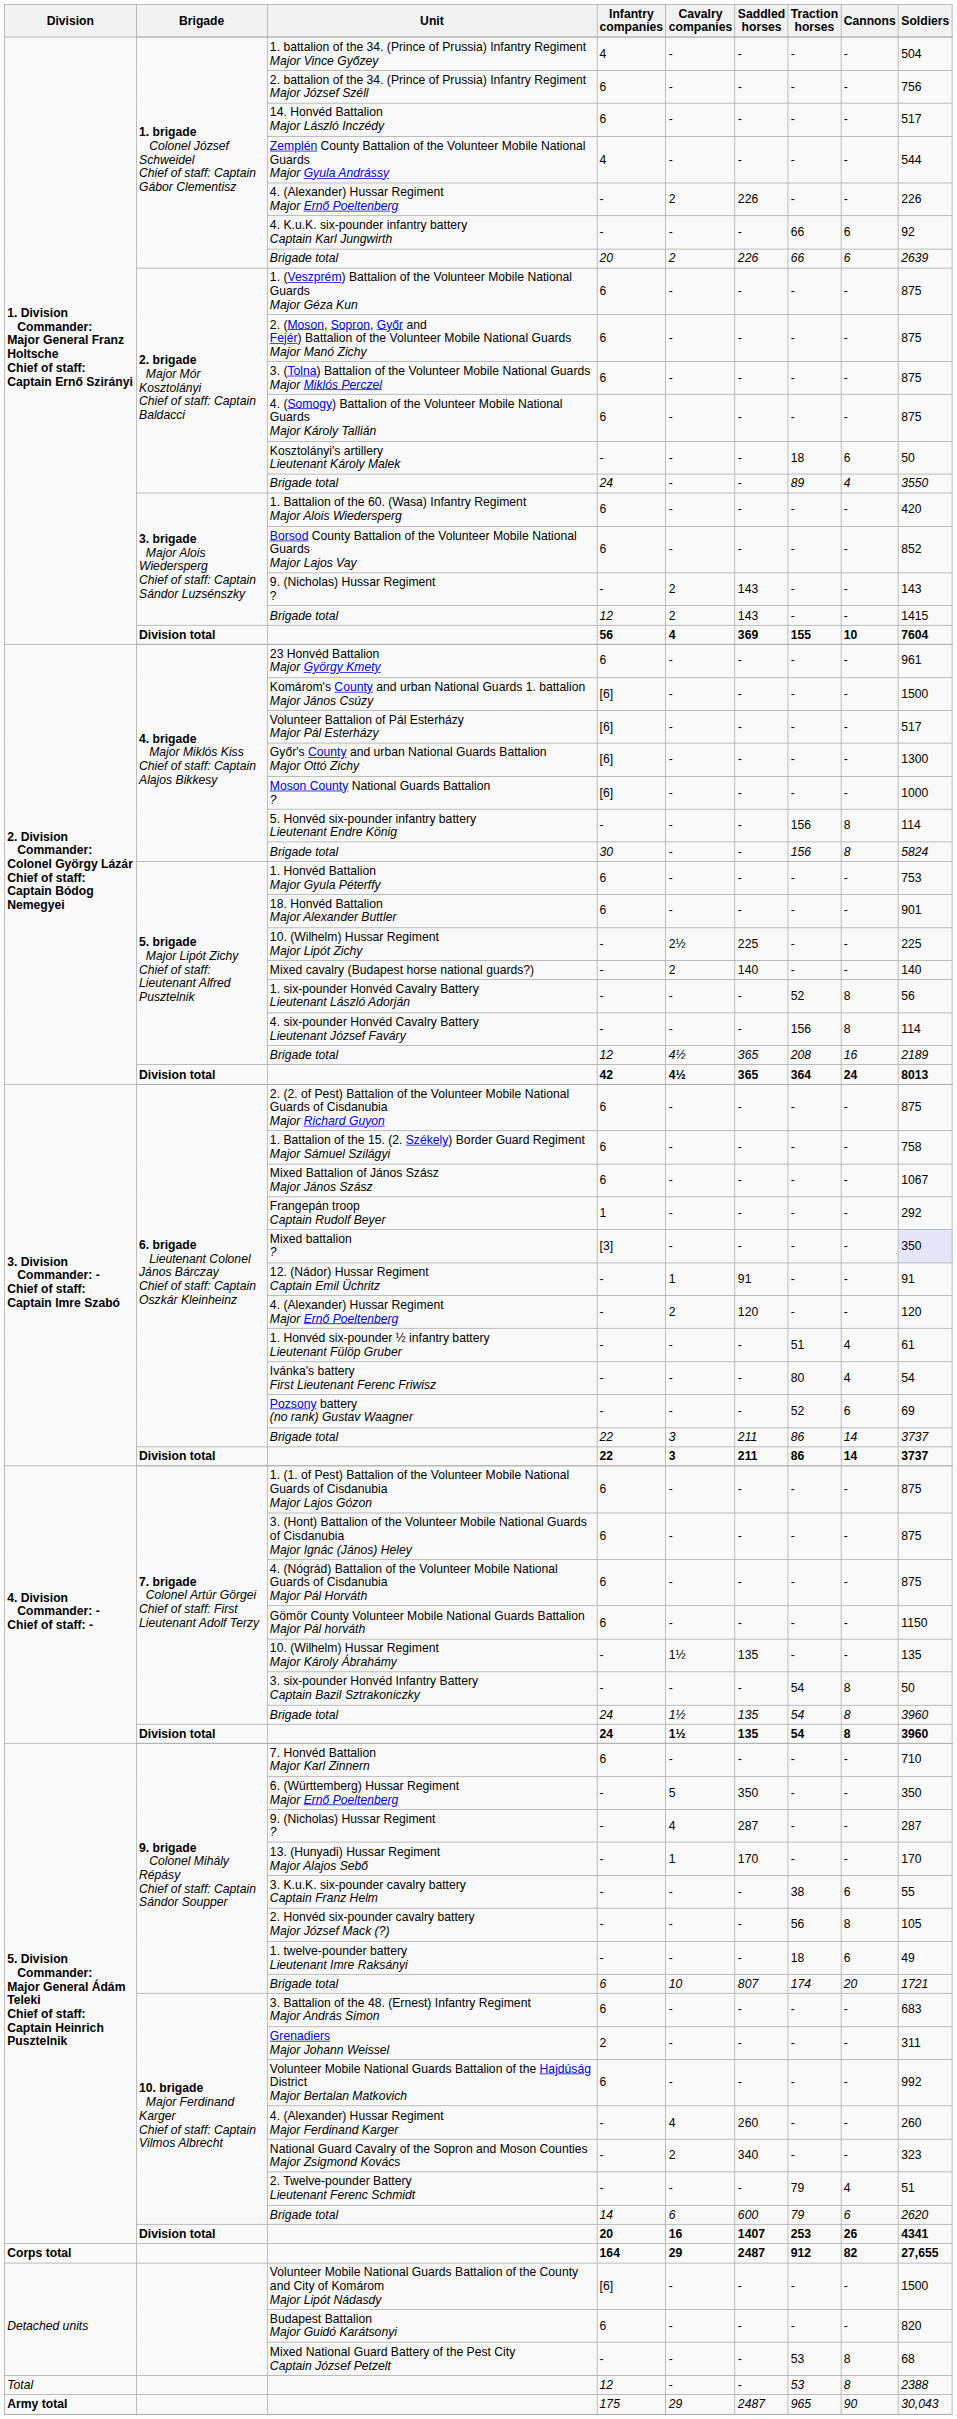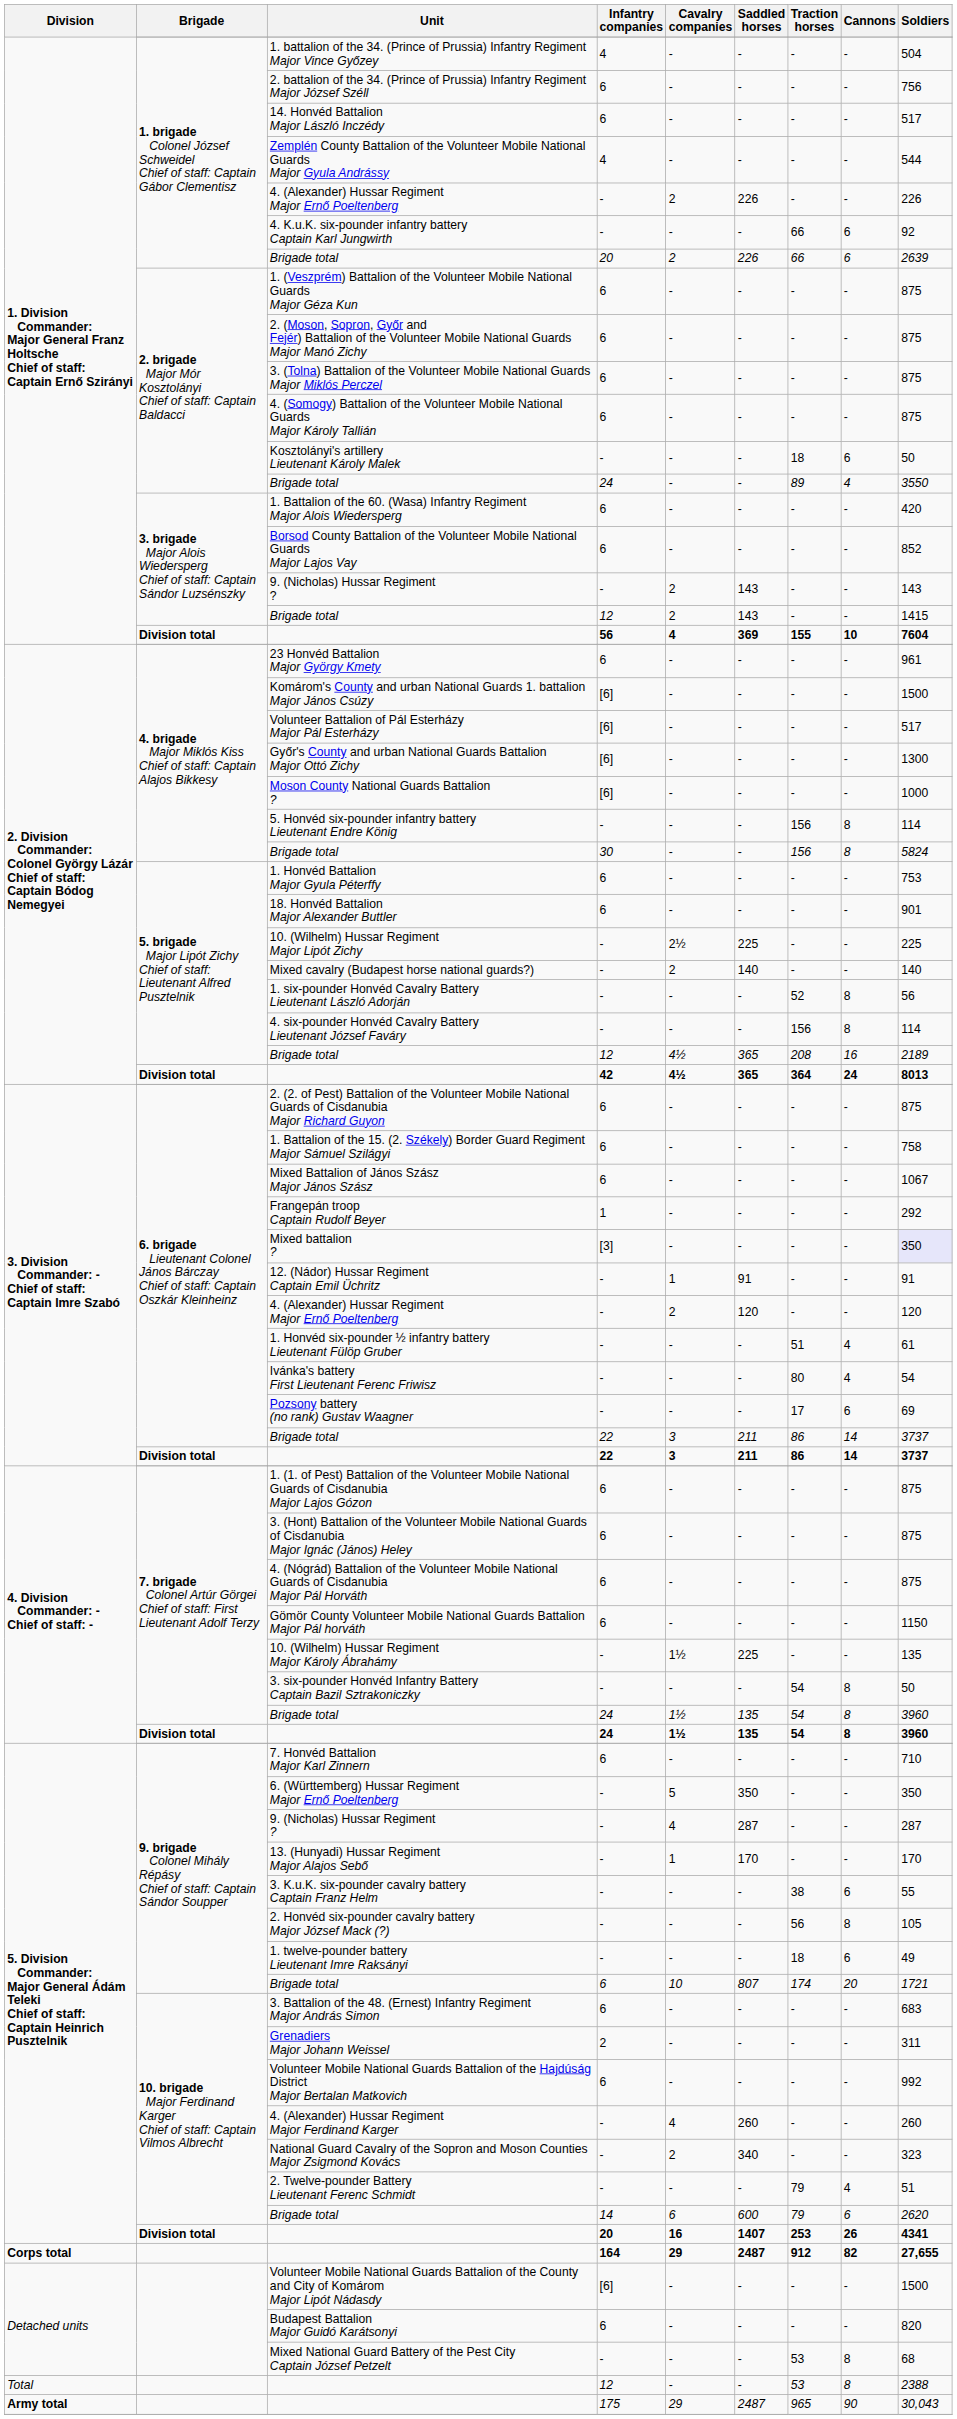(798, 1411) 52 -> (798, 1411) 17
(748, 1655) 135 -> (748, 1655) 225
